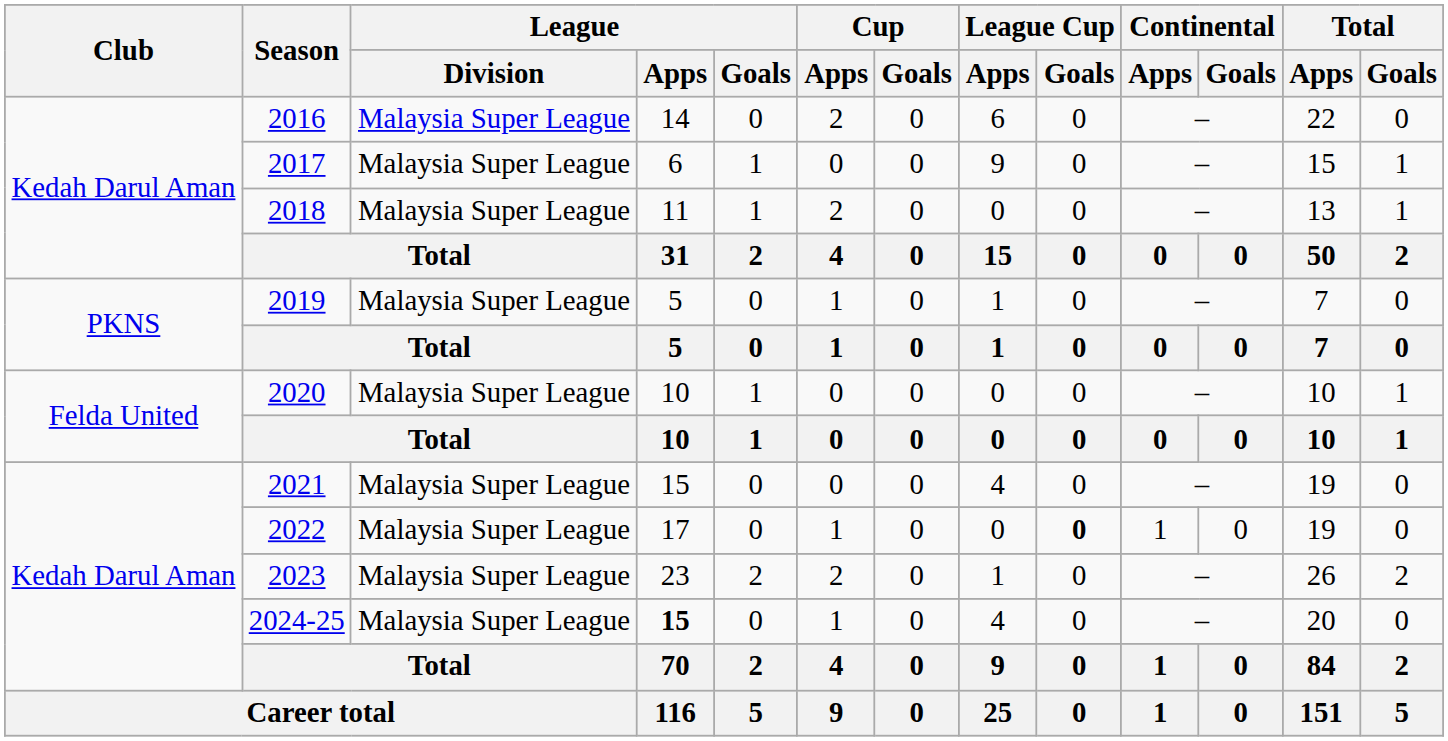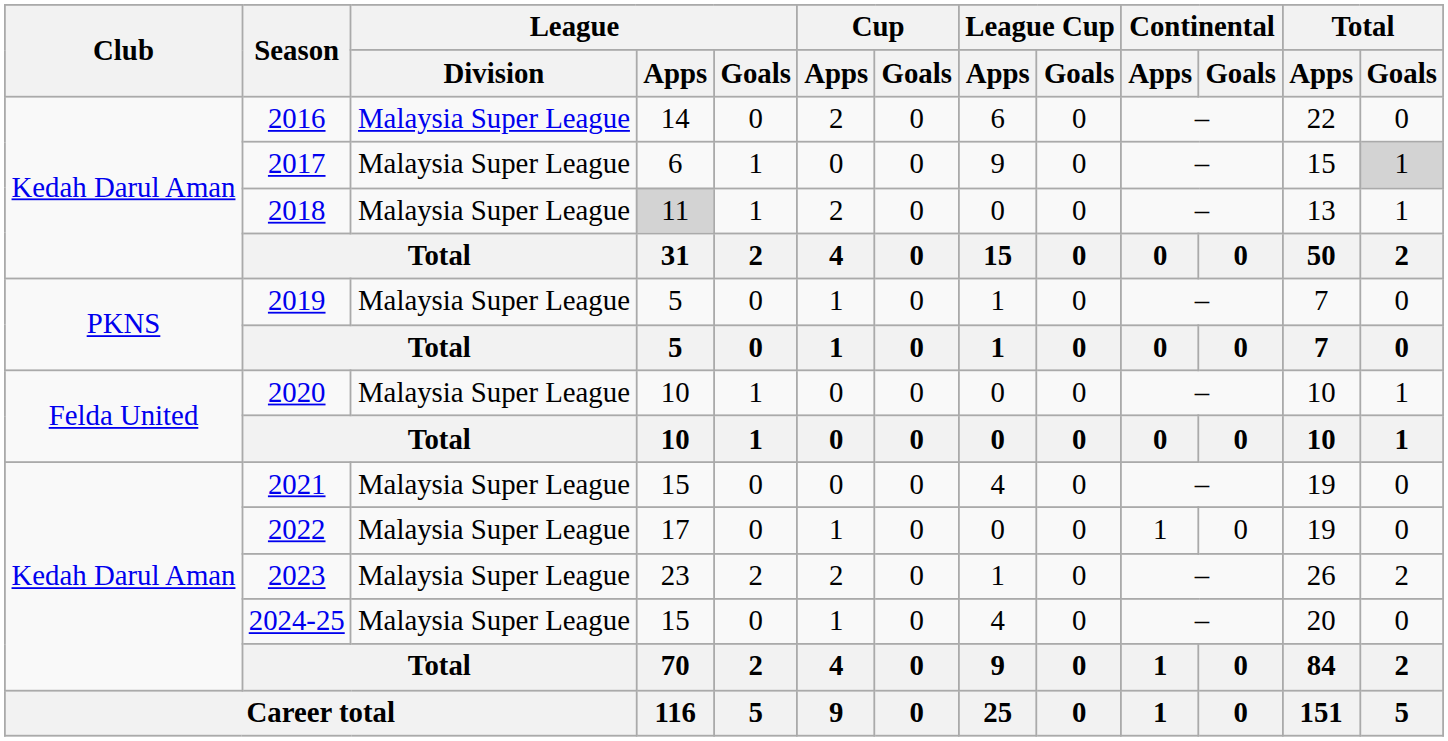(1402, 164) no background -> (1402, 164) lightgrey background
(675, 210) no background -> (675, 210) lightgrey background
(1079, 529) bold -> (1079, 529) normal
(675, 621) bold -> (675, 621) normal
